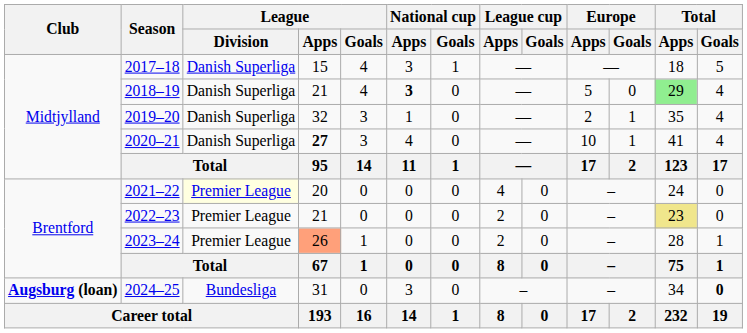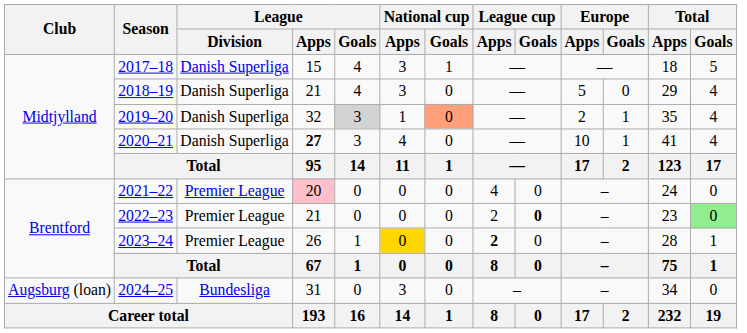(409, 91) bold -> (402, 91) normal
(676, 91) lightgreen background -> (670, 91) no background
(364, 116) no background -> (357, 116) lightgrey background
(455, 116) no background -> (449, 116) lightsalmon background
(241, 191) lightyellow background -> (235, 191) no background
(320, 191) no background -> (313, 191) pink background
(544, 215) normal -> (538, 215) bold
(676, 215) khaki background -> (670, 215) no background
(720, 215) no background -> (713, 215) lightgreen background
(320, 240) lightsalmon background -> (313, 240) no background
(409, 240) no background -> (402, 240) gold background
(501, 240) normal -> (494, 240) bold
(63, 290) bold -> (60, 290) normal
(720, 290) bold -> (713, 290) normal
